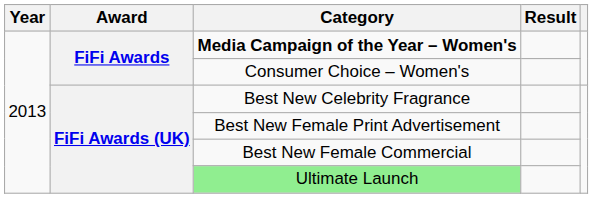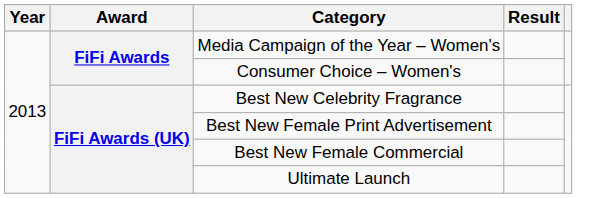(357, 44) bold -> (349, 44) normal
(357, 179) lightgreen background -> (349, 179) no background
